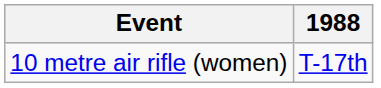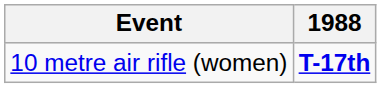(333, 62) normal -> (334, 62) bold
